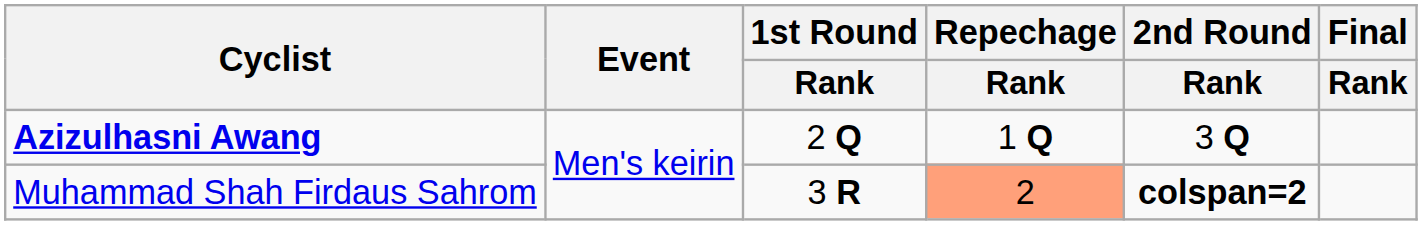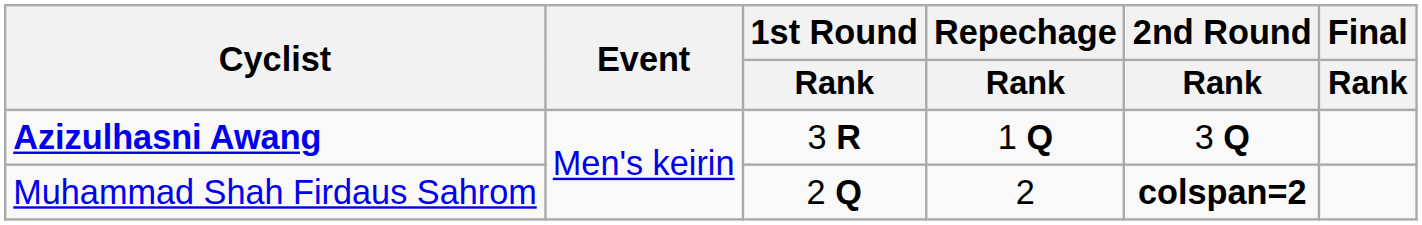(834, 138) 2 Q -> (834, 138) 3 R
(834, 192) 3 R -> (834, 192) 2 Q
(1025, 192) lightsalmon background -> (1025, 192) no background
